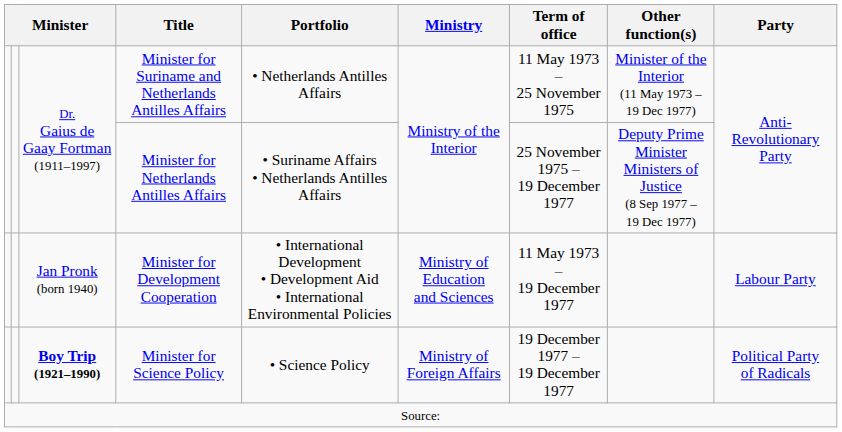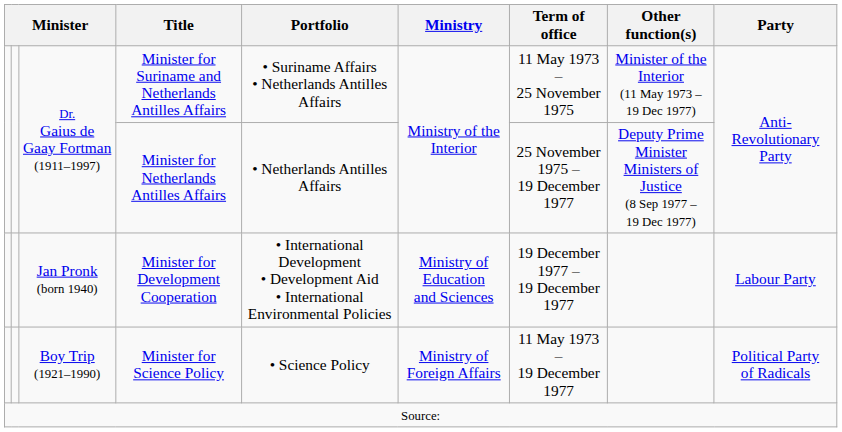(320, 84) • Netherlands Antilles Affairs -> (320, 84) • Suriname Affairs • Netherlands Antilles Affairs
(320, 177) • Suriname Affairs • Netherlands Antilles Affairs -> (320, 177) • Netherlands Antilles Affairs
(559, 279) 11 May 1973 – 19 December 1977 -> (559, 279) 19 December 1977 – 19 December 1977
(67, 364) bold -> (67, 364) normal
(559, 364) 19 December 1977 – 19 December 1977 -> (559, 364) 11 May 1973 – 19 December 1977
